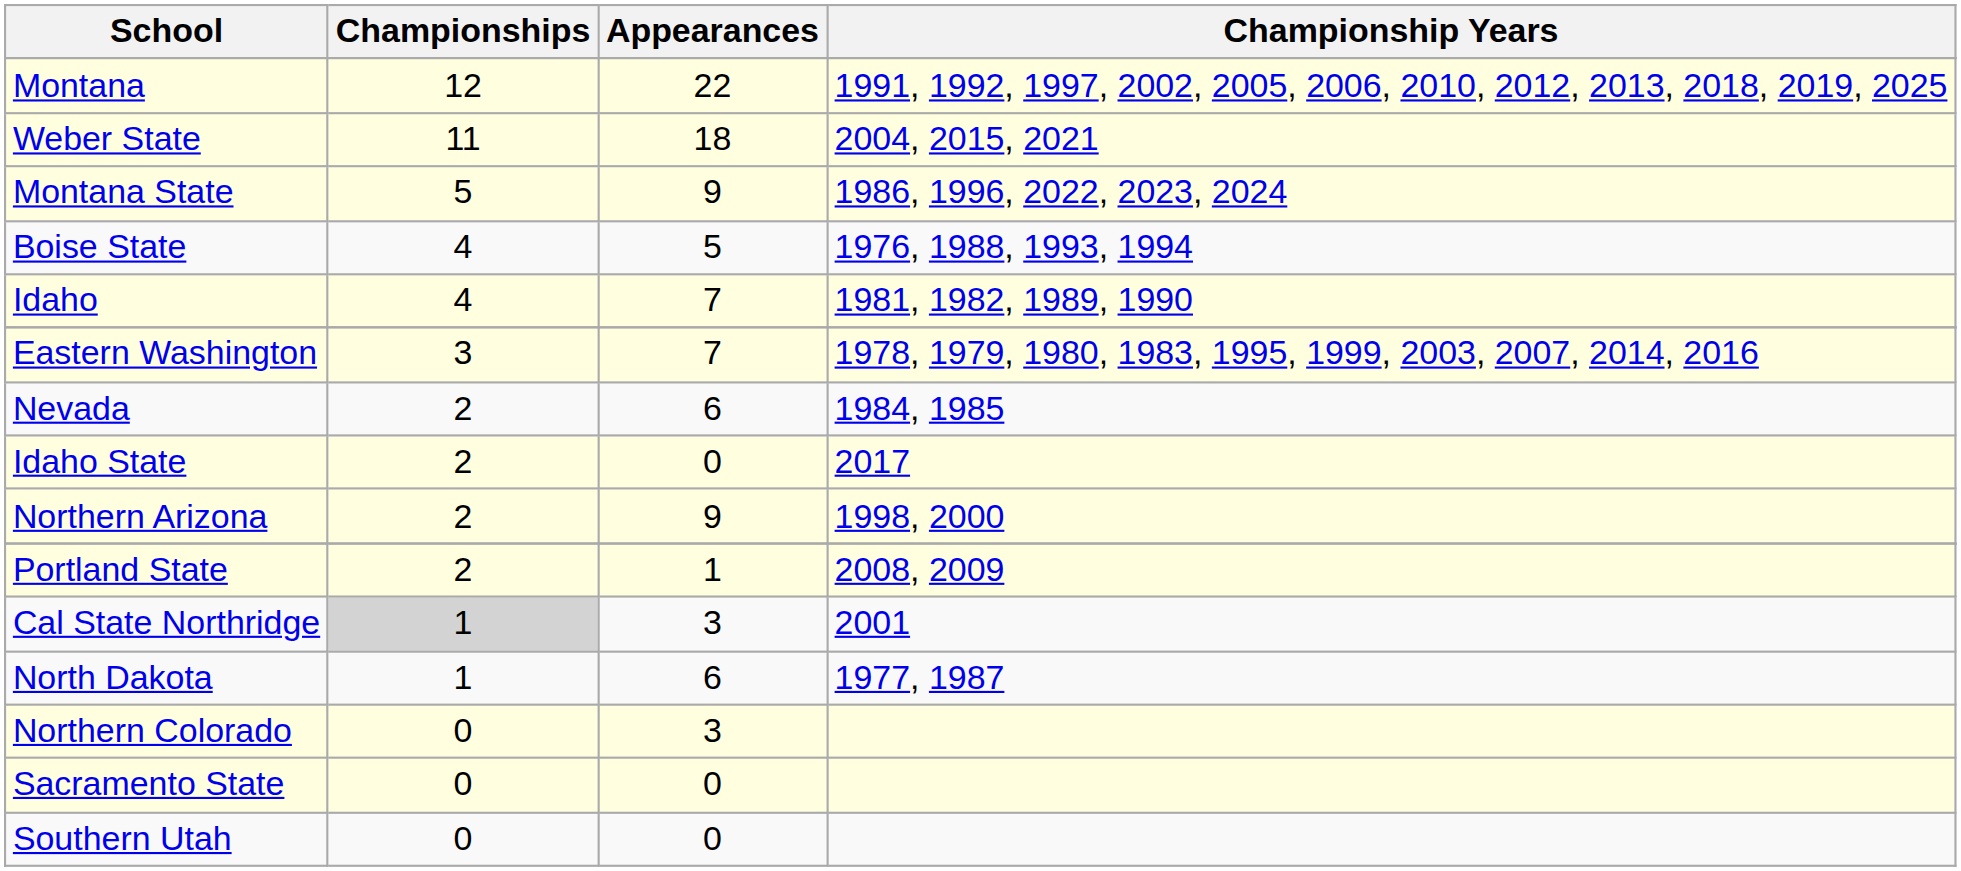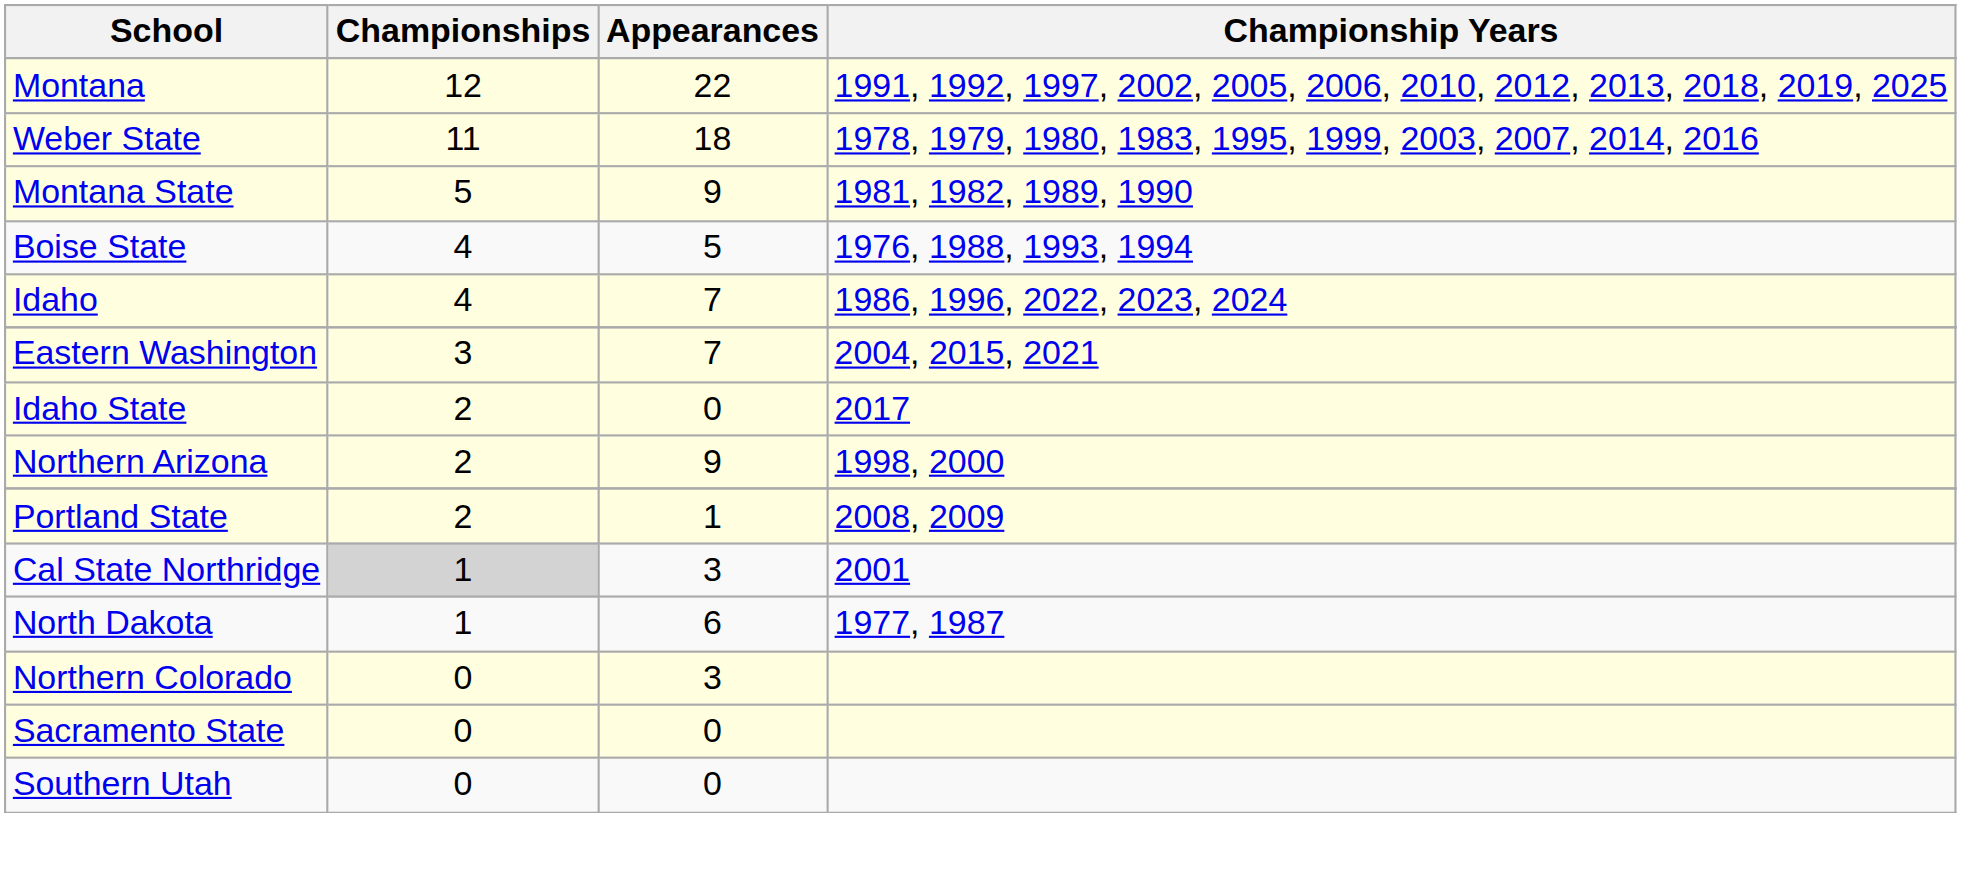(967, 138) 2004, 2015, 2021 -> (1297, 138) 1978, 1979, 1980, 1983, 1995, 1999, 2003, 2007, 2014, 2016
(1061, 192) 1986, 1996, 2022, 2023, 2024 -> (1014, 192) 1981, 1982, 1989, 1990
(1014, 300) 1981, 1982, 1989, 1990 -> (1061, 300) 1986, 1996, 2022, 2023, 2024
(1297, 354) 1978, 1979, 1980, 1983, 1995, 1999, 2003, 2007, 2014, 2016 -> (967, 354) 2004, 2015, 2021
- row: (71, 407)
